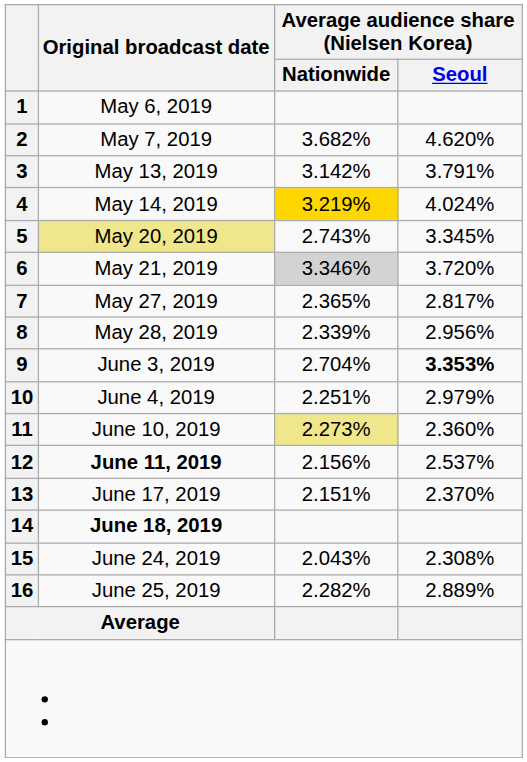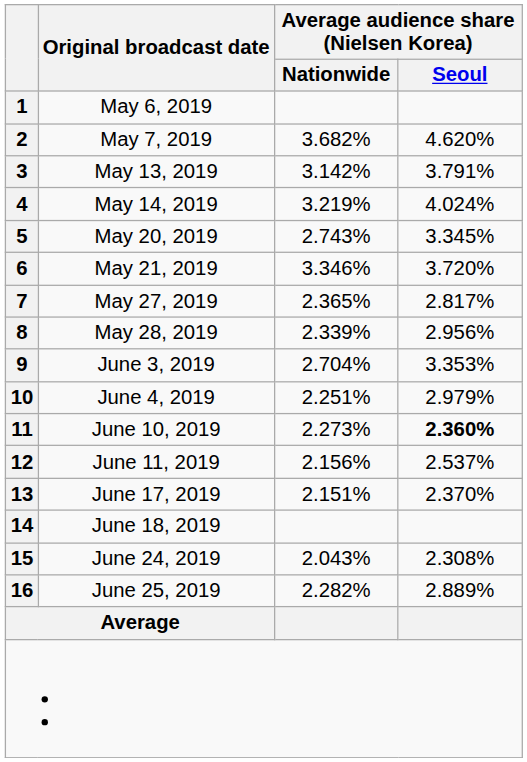(336, 203) gold background -> (336, 203) no background
(156, 236) khaki background -> (156, 236) no background
(336, 268) lightgrey background -> (336, 268) no background
(460, 365) bold -> (460, 365) normal
(336, 429) khaki background -> (336, 429) no background
(460, 429) normal -> (460, 429) bold
(156, 461) bold -> (156, 461) normal
(156, 526) bold -> (156, 526) normal
